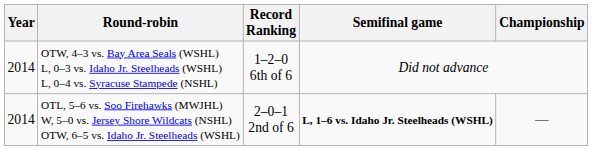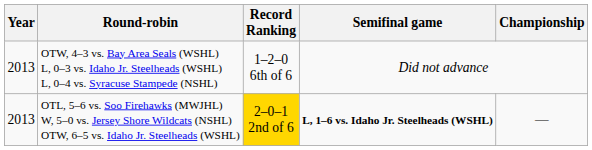(21, 67) 2014 -> (21, 67) 2013
(21, 119) 2014 -> (21, 119) 2013
(271, 119) no background -> (271, 119) gold background
